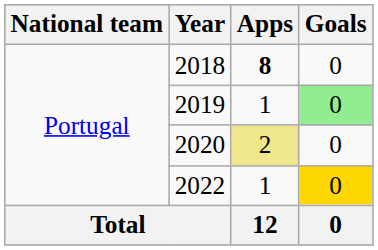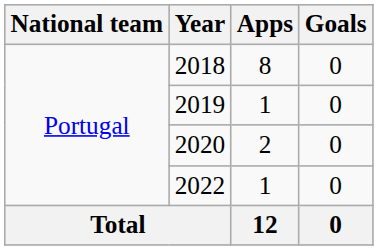(265, 64) bold -> (265, 64) normal
(336, 104) lightgreen background -> (336, 104) no background
(265, 144) khaki background -> (265, 144) no background
(336, 184) gold background -> (336, 184) no background
